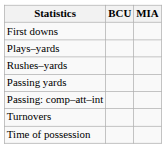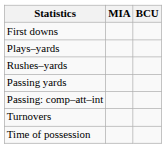columns swapped: (120, 14) <-> (147, 14)
